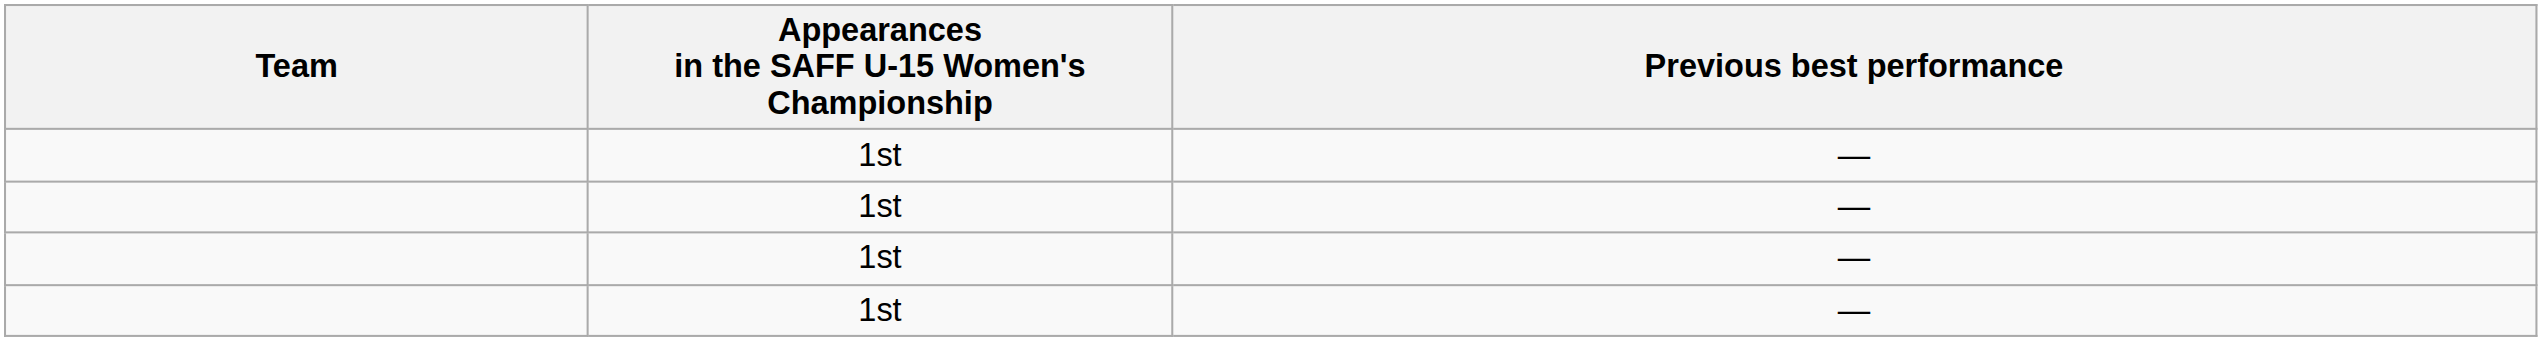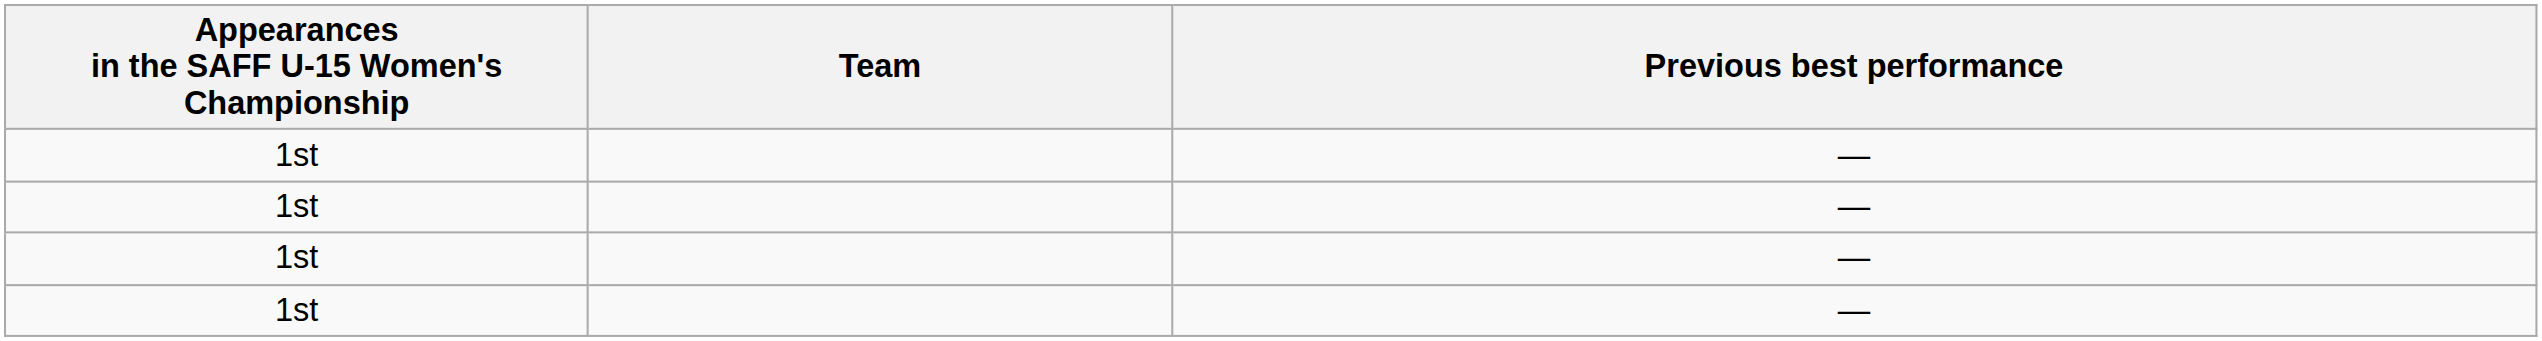columns swapped: (297, 66) <-> (880, 66)
